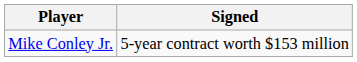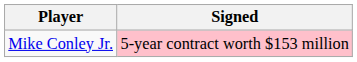(235, 43) no background -> (235, 43) pink background
